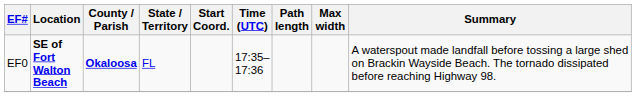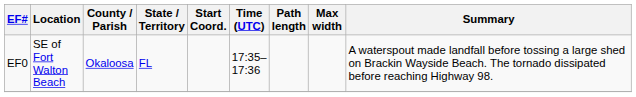(52, 63) bold -> (51, 63) normal
(111, 63) bold -> (110, 63) normal
